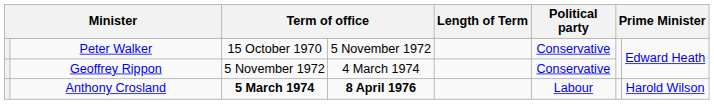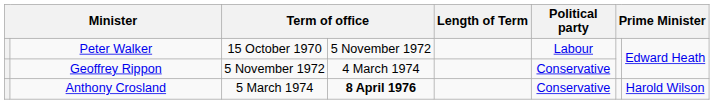(573, 48) Conservative -> (573, 48) Labour
(275, 88) bold -> (275, 88) normal
(573, 88) Labour -> (573, 88) Conservative
